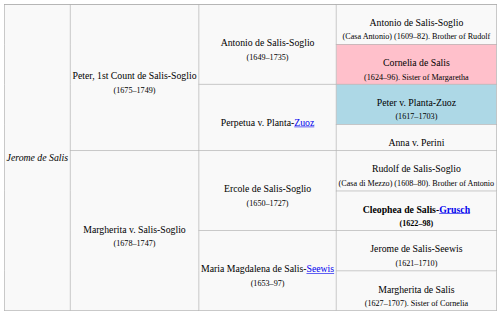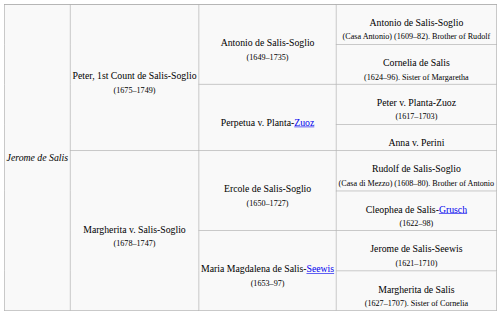(416, 69) pink background -> (416, 69) no background
(416, 109) lightblue background -> (416, 109) no background
(416, 216) bold -> (416, 216) normal
